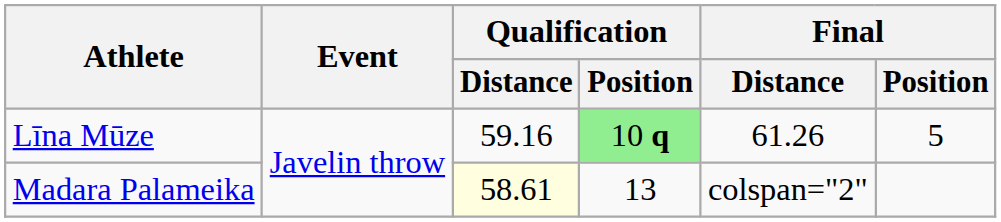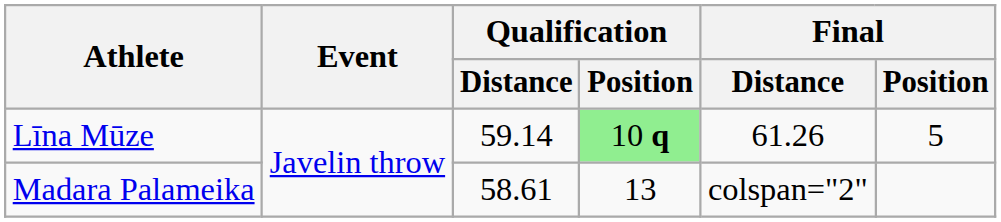(516, 135) 59.16 -> (516, 135) 59.14
(516, 189) lightyellow background -> (516, 189) no background
